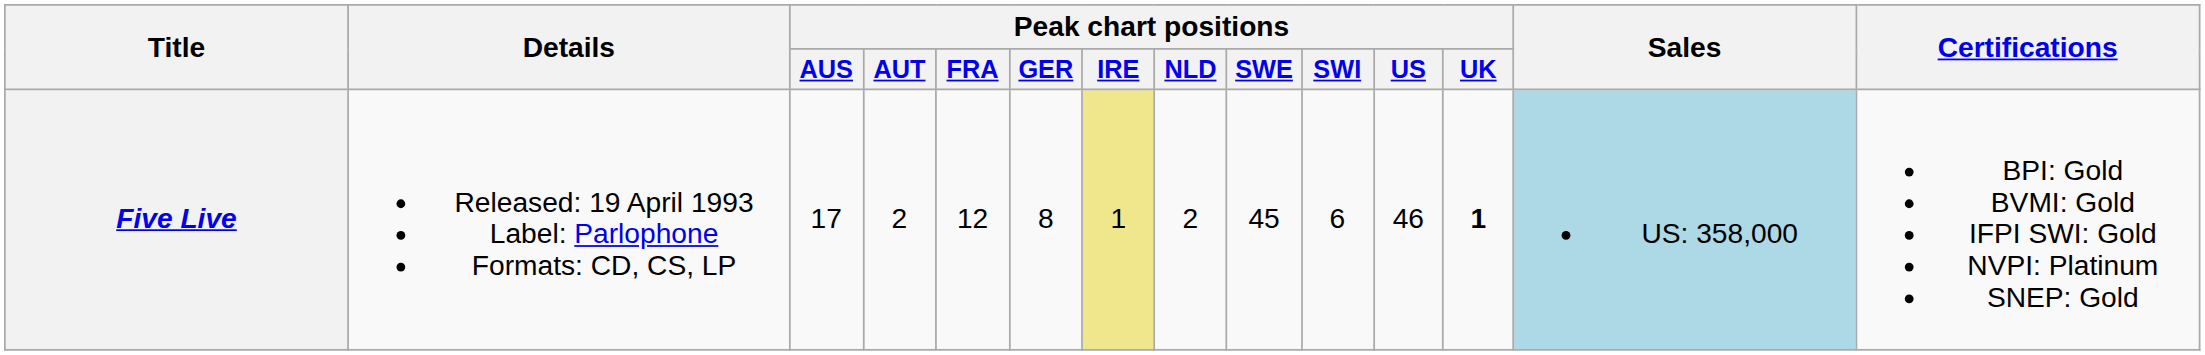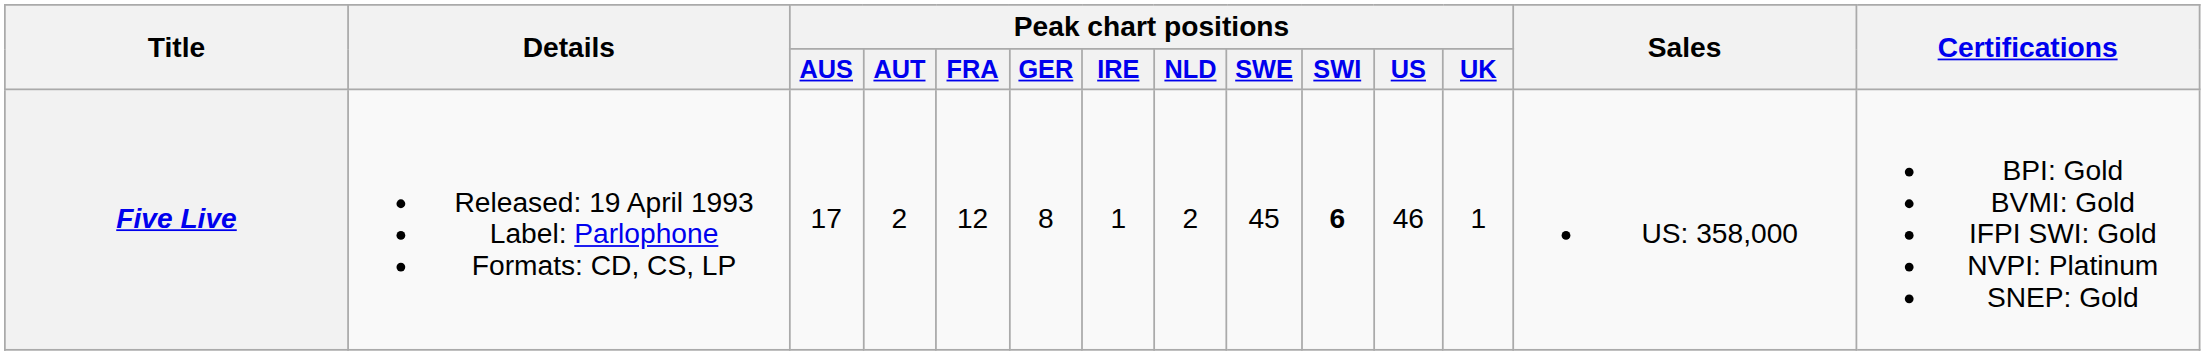(1118, 218) khaki background -> (1118, 218) no background
(1337, 218) normal -> (1337, 218) bold
(1478, 218) bold -> (1478, 218) normal
(1685, 235) lightblue background -> (1685, 235) no background
